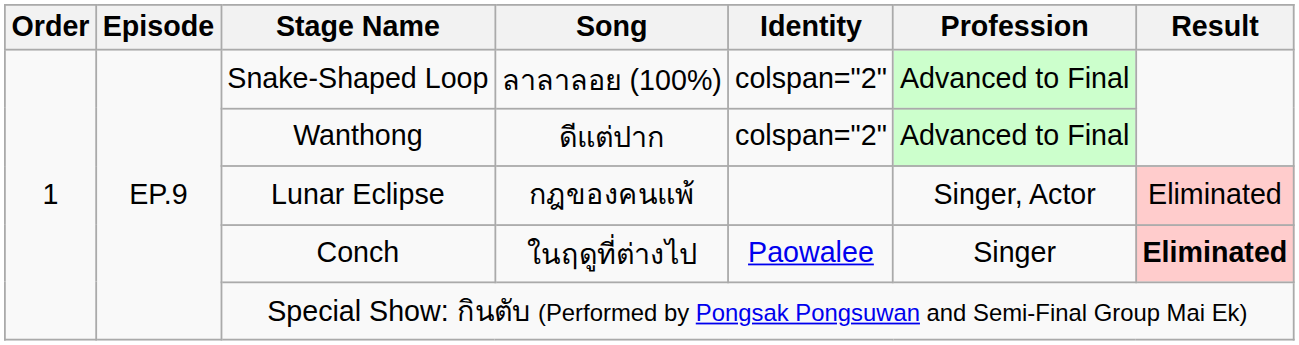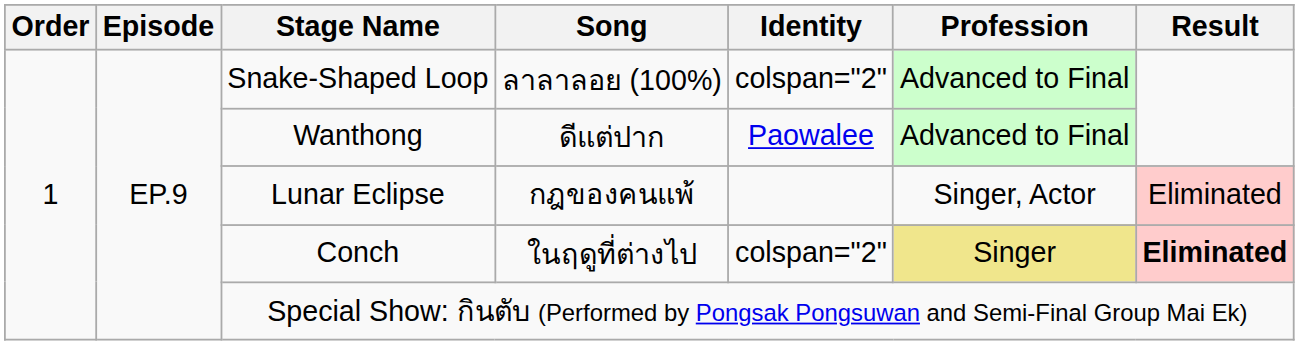(811, 136) colspan="2" -> (811, 136) Paowalee
(811, 252) Paowalee -> (811, 252) colspan="2"
(1015, 252) no background -> (1015, 252) khaki background
